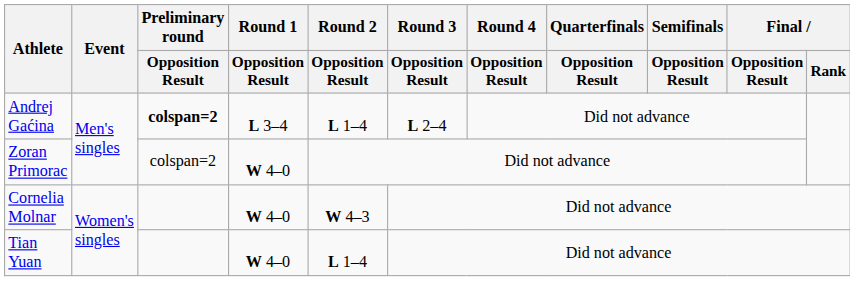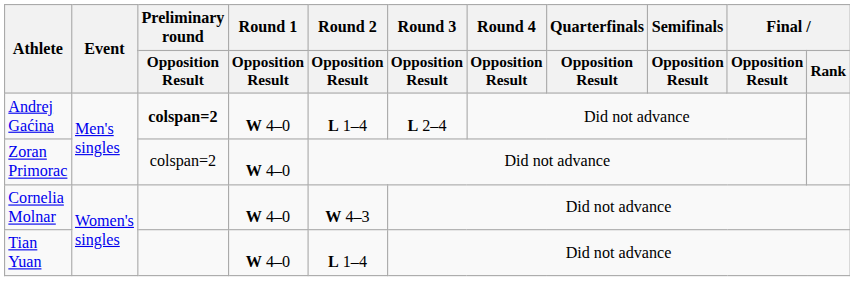(268, 125) L 3–4 -> (268, 125) W 4–0
